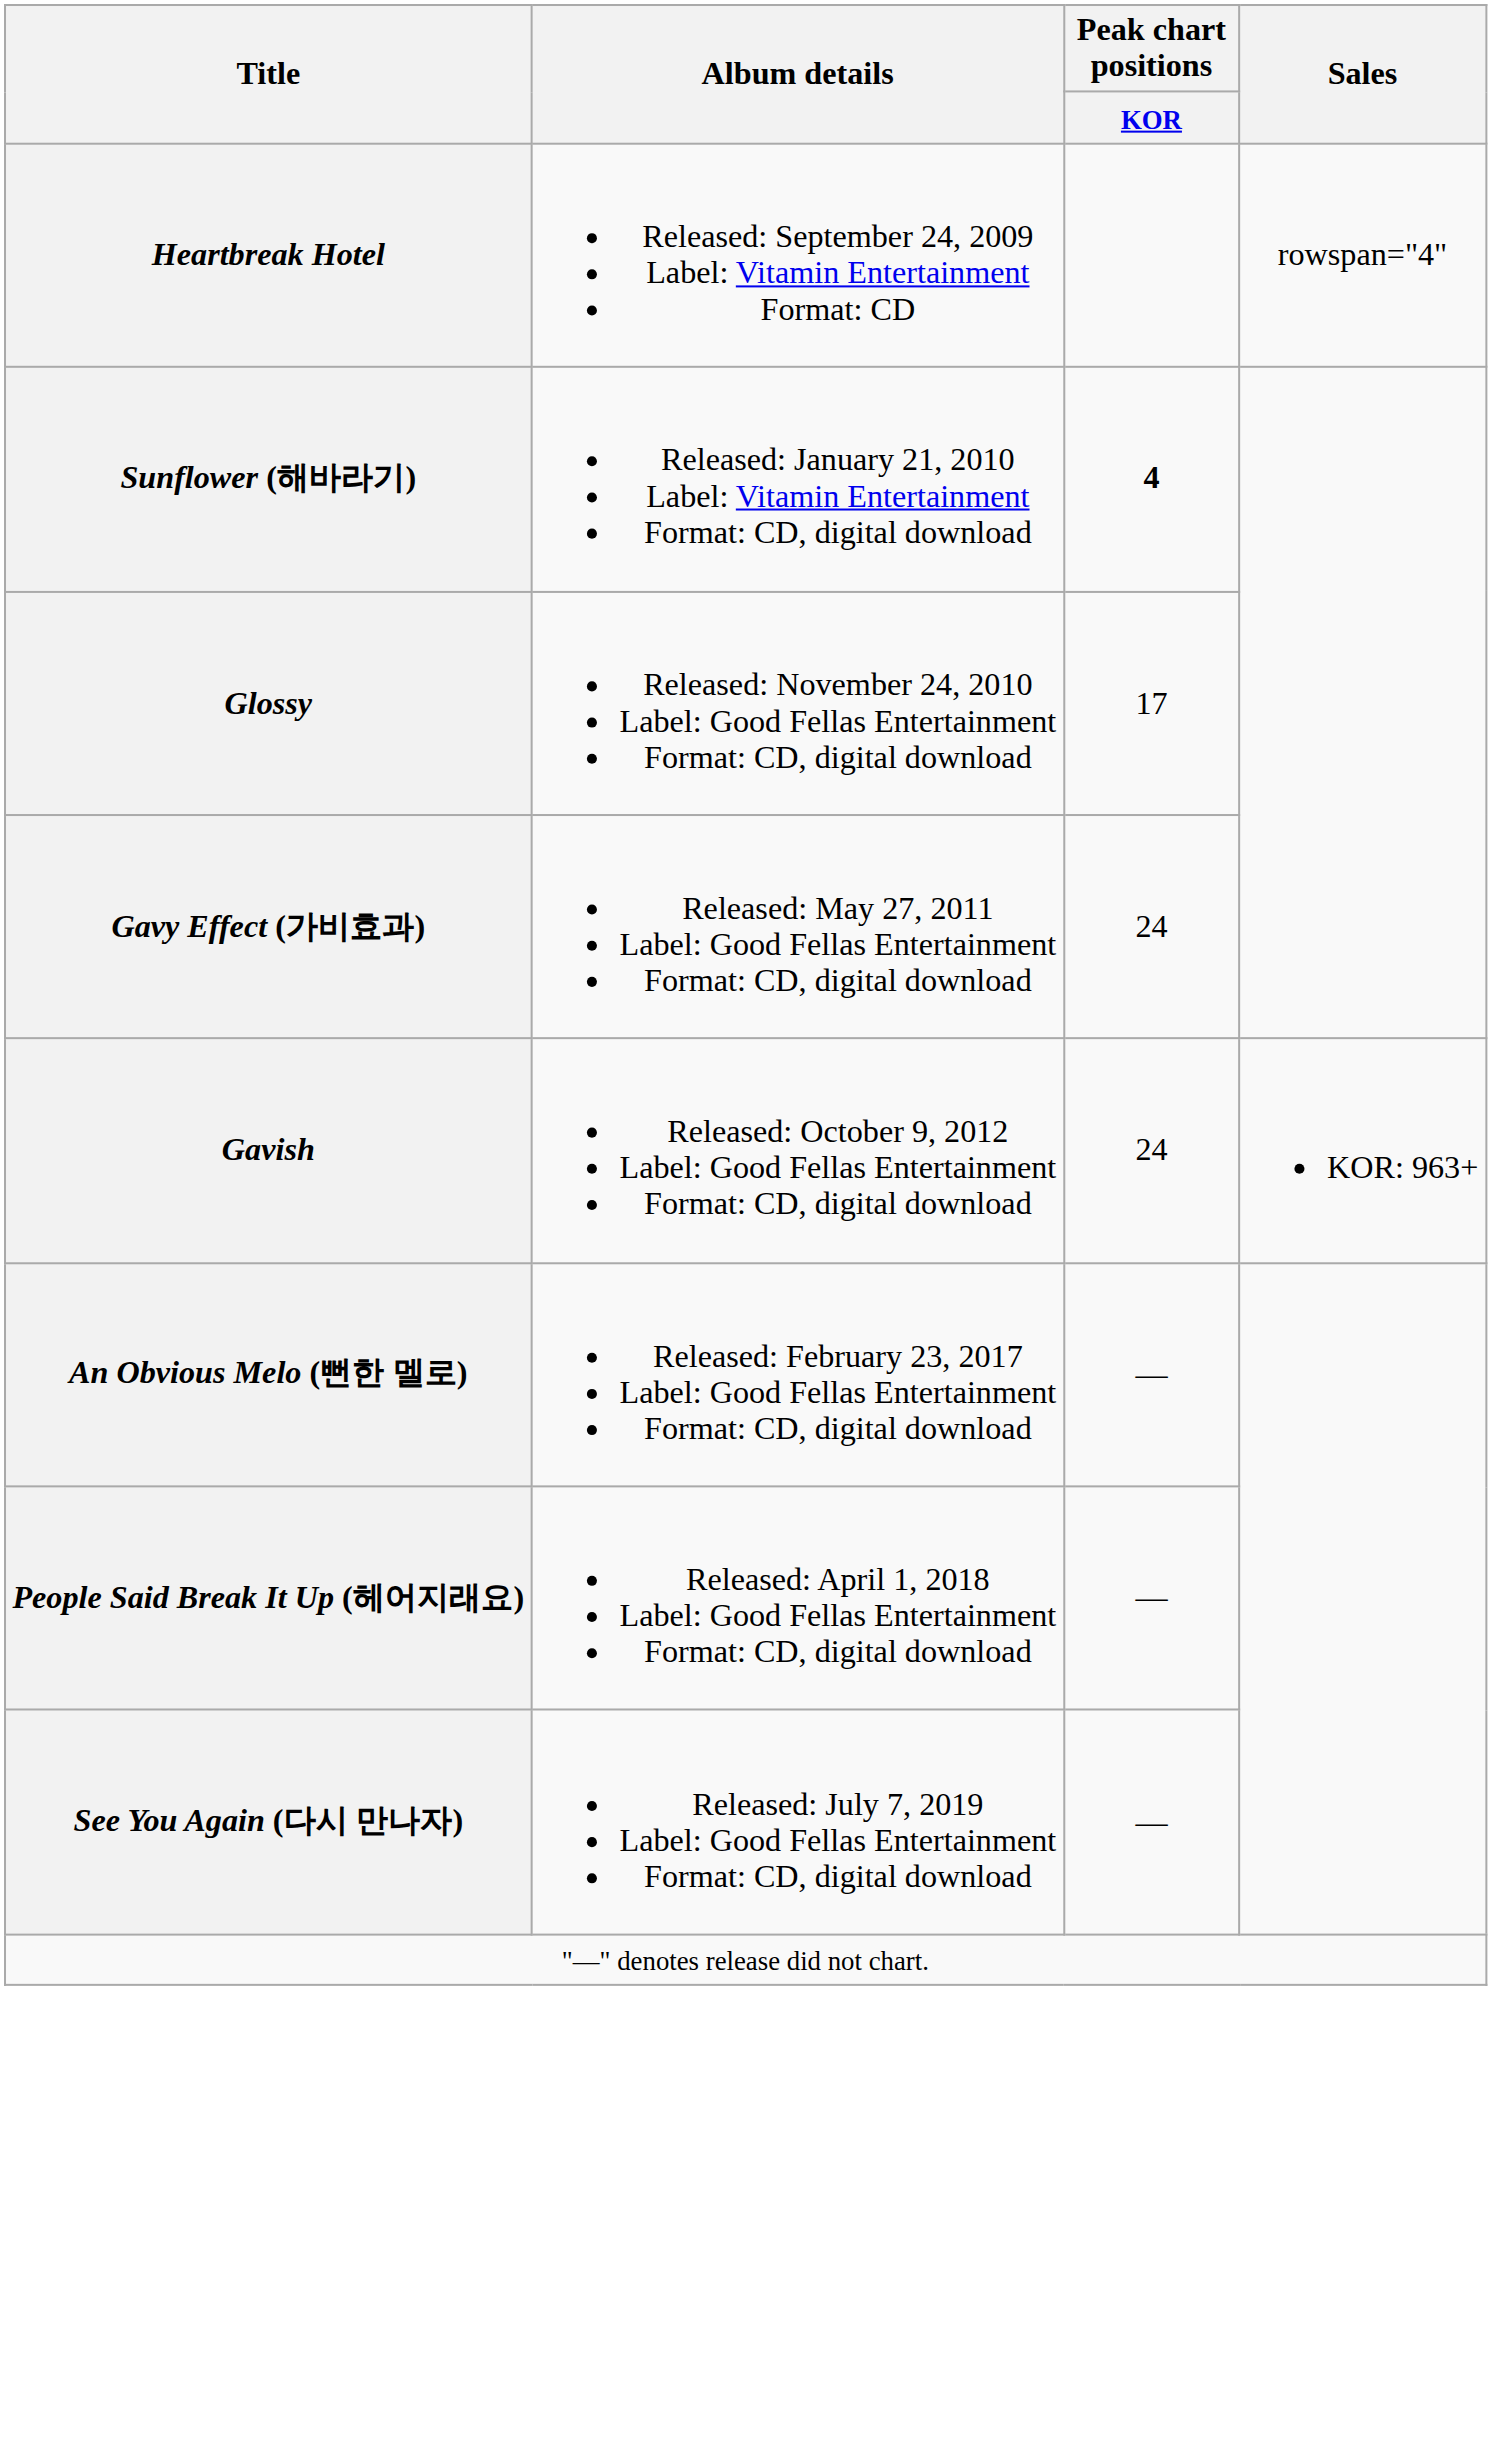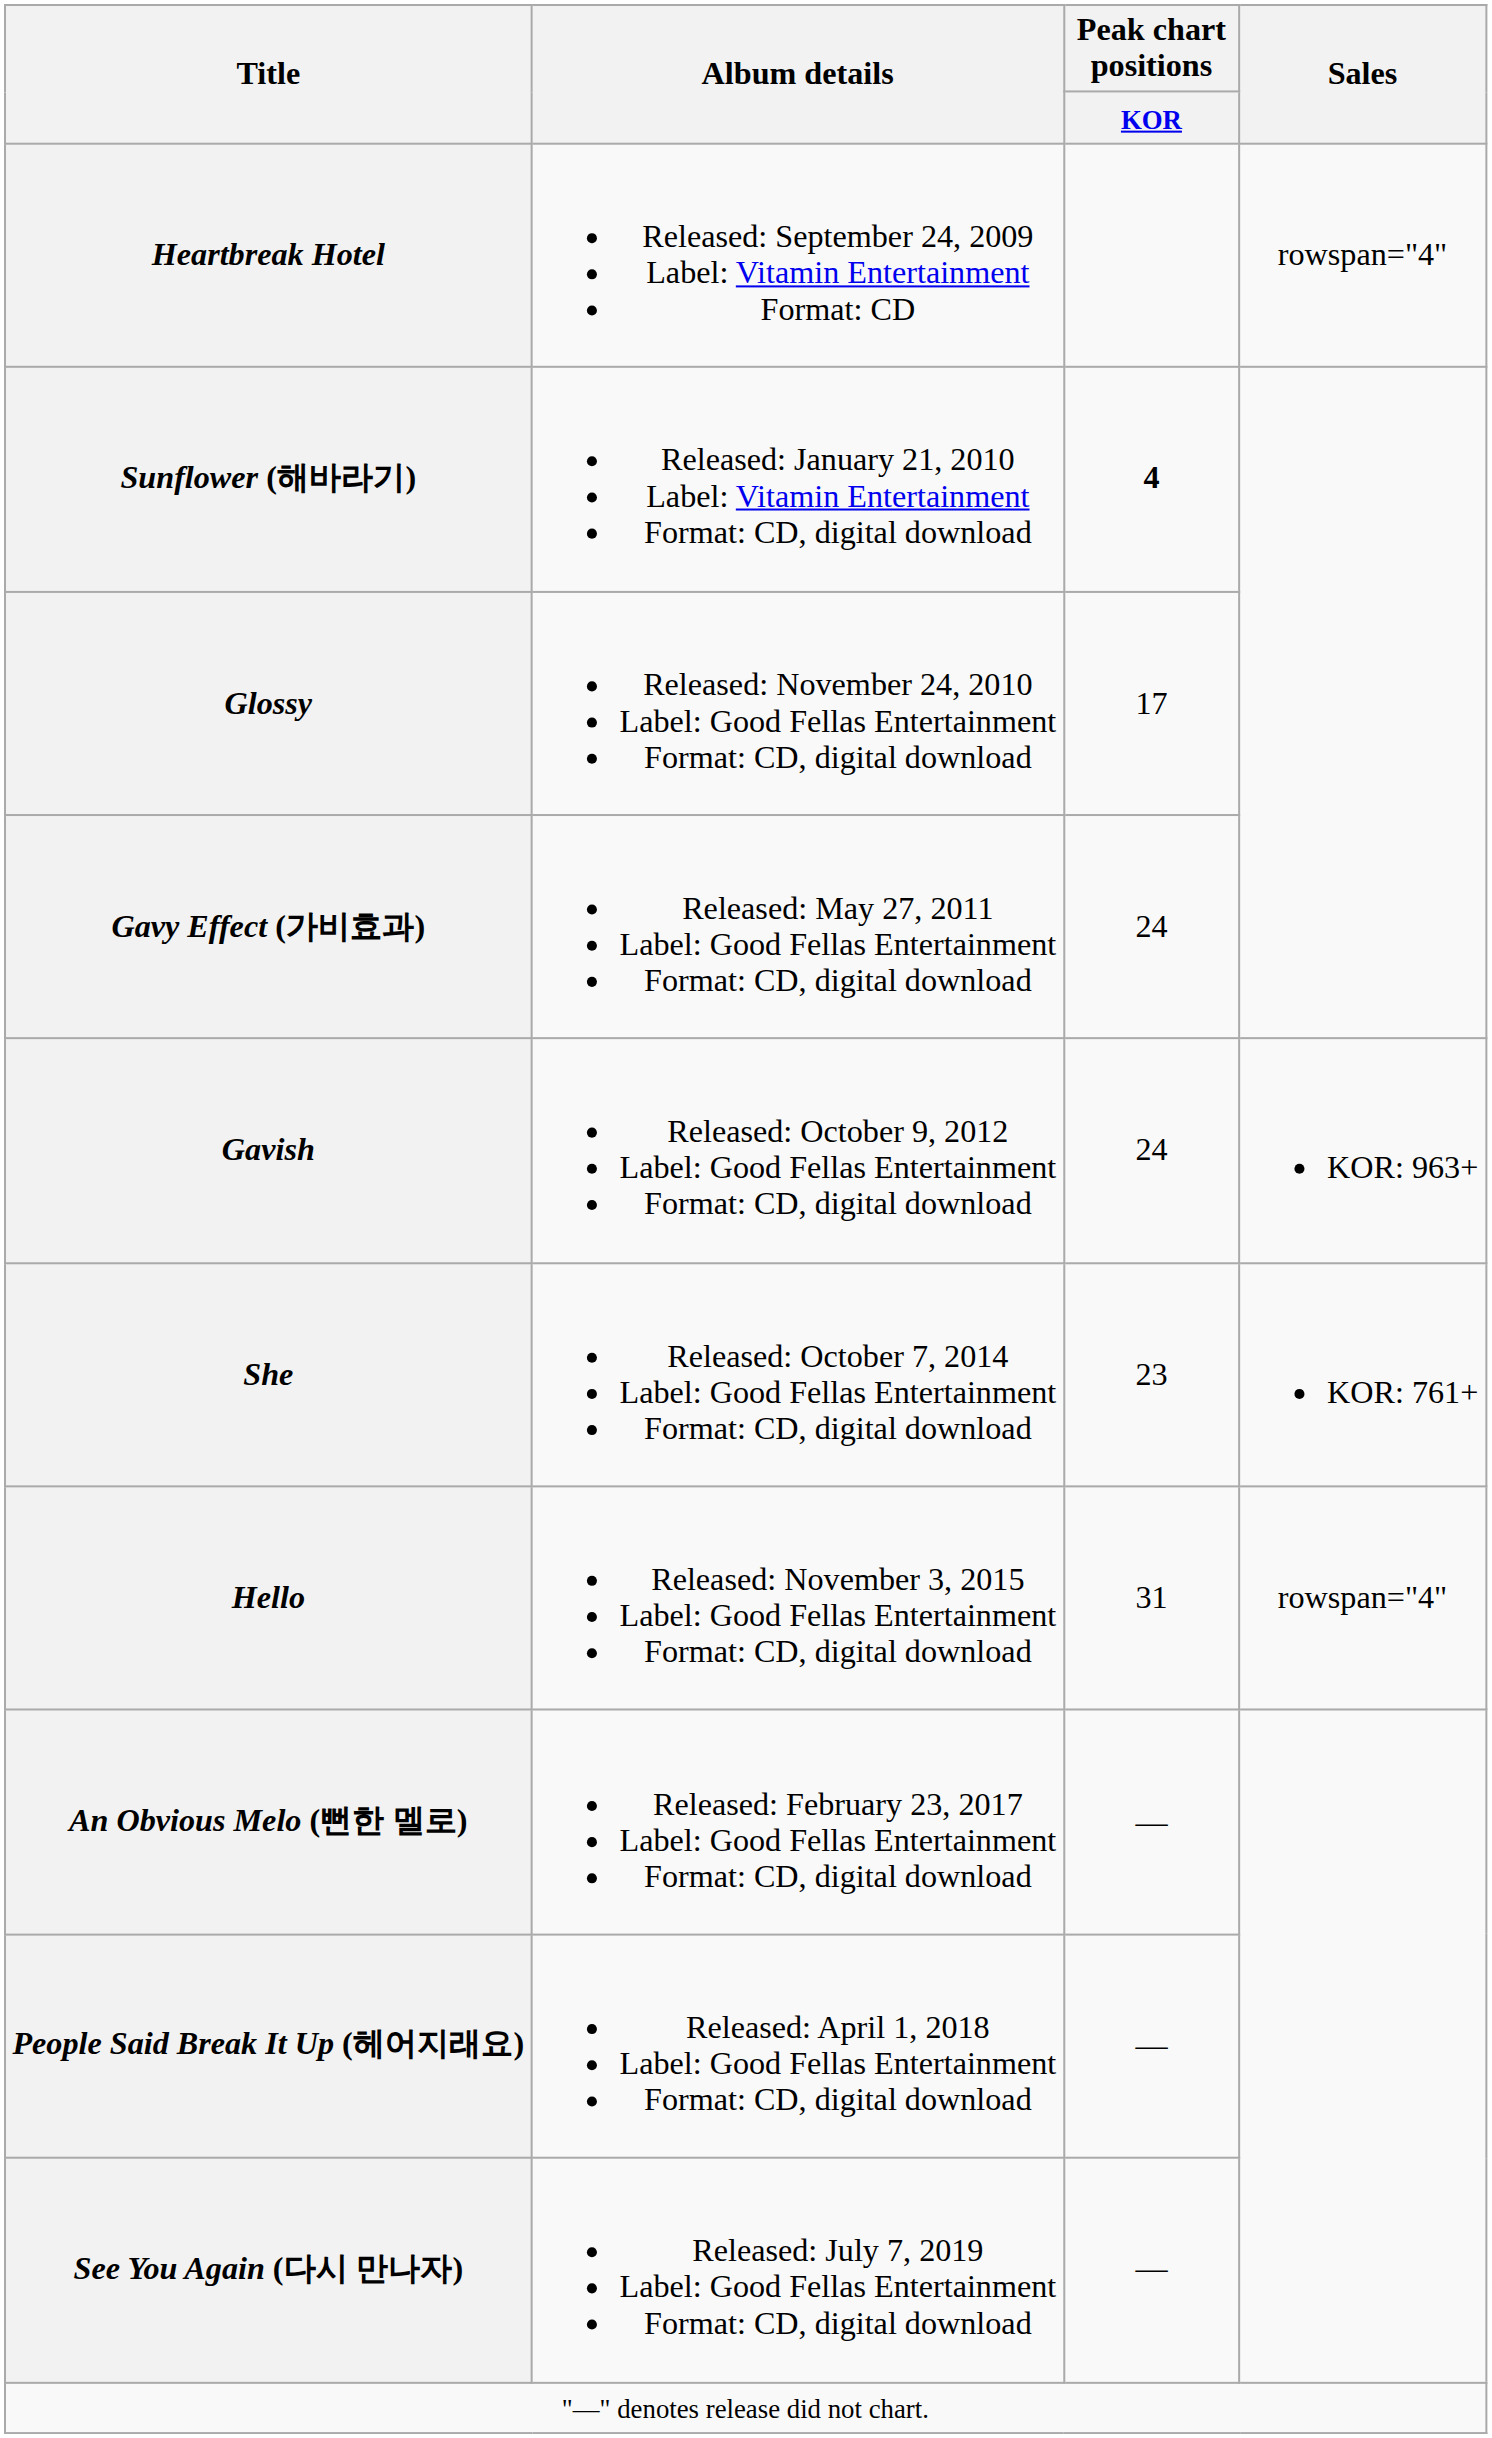+ row: (268, 1373)
+ row: (268, 1597)
